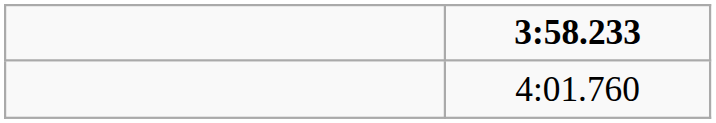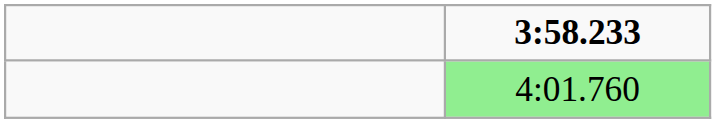(578, 88) no background -> (578, 88) lightgreen background
